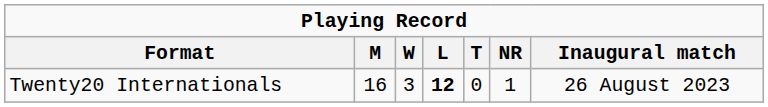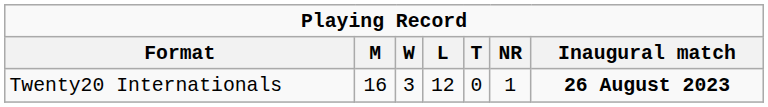(443, 85) bold -> (443, 85) normal
(647, 85) normal -> (647, 85) bold
